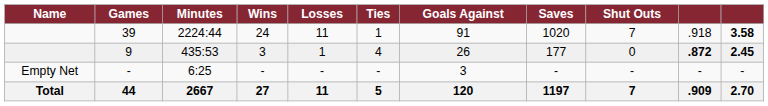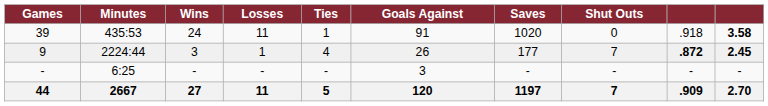- column: (50, 14)
(200, 33) 2224:44 -> (123, 33) 435:53
(632, 33) 7 -> (614, 33) 0
(200, 52) 435:53 -> (123, 52) 2224:44
(632, 52) 0 -> (614, 52) 7
